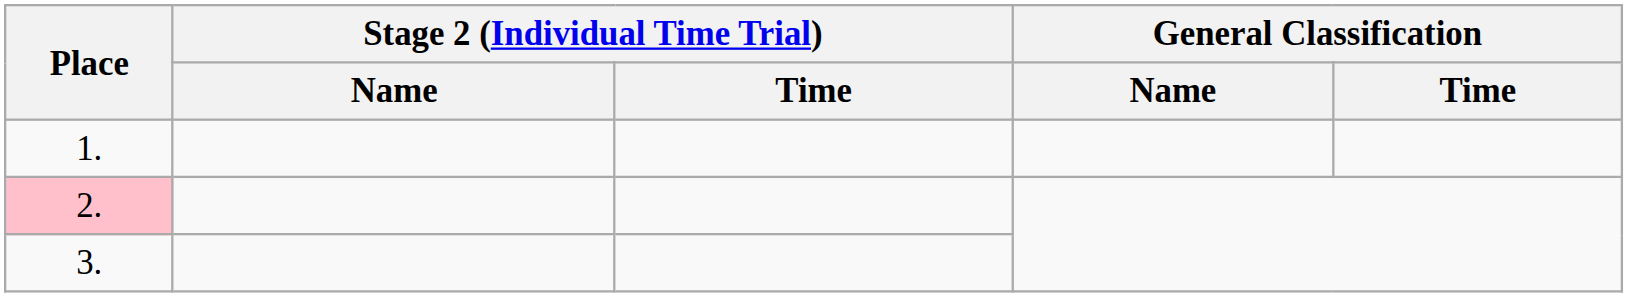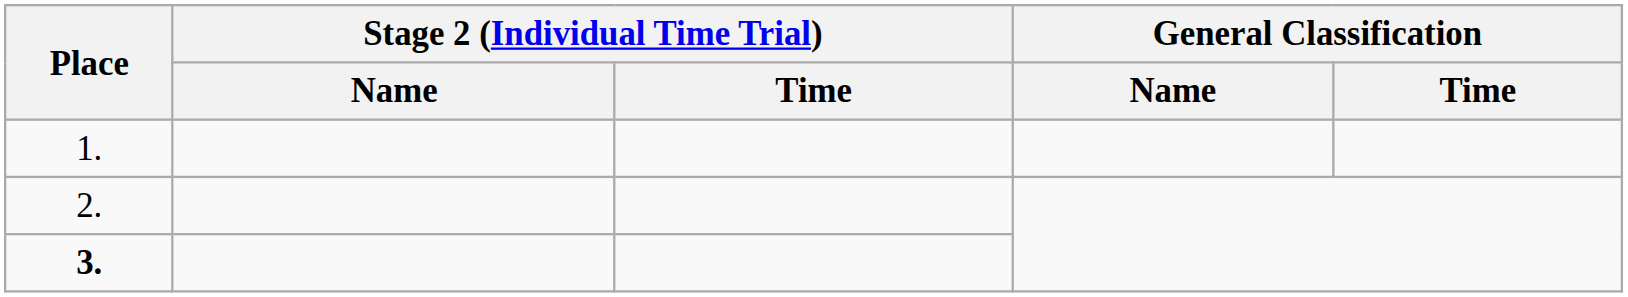(89, 205) pink background -> (89, 205) no background
(89, 262) normal -> (89, 262) bold
